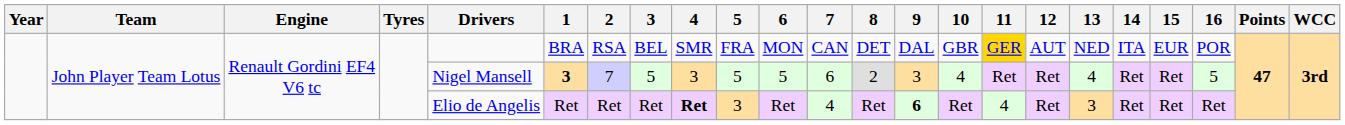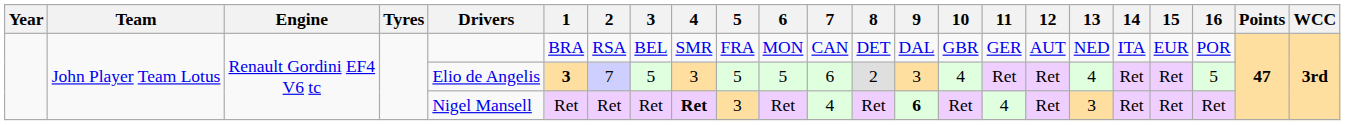(1004, 47) gold background -> (1004, 47) no background
(482, 76) Nigel Mansell -> (486, 76) Elio de Angelis
(486, 105) Elio de Angelis -> (482, 105) Nigel Mansell
